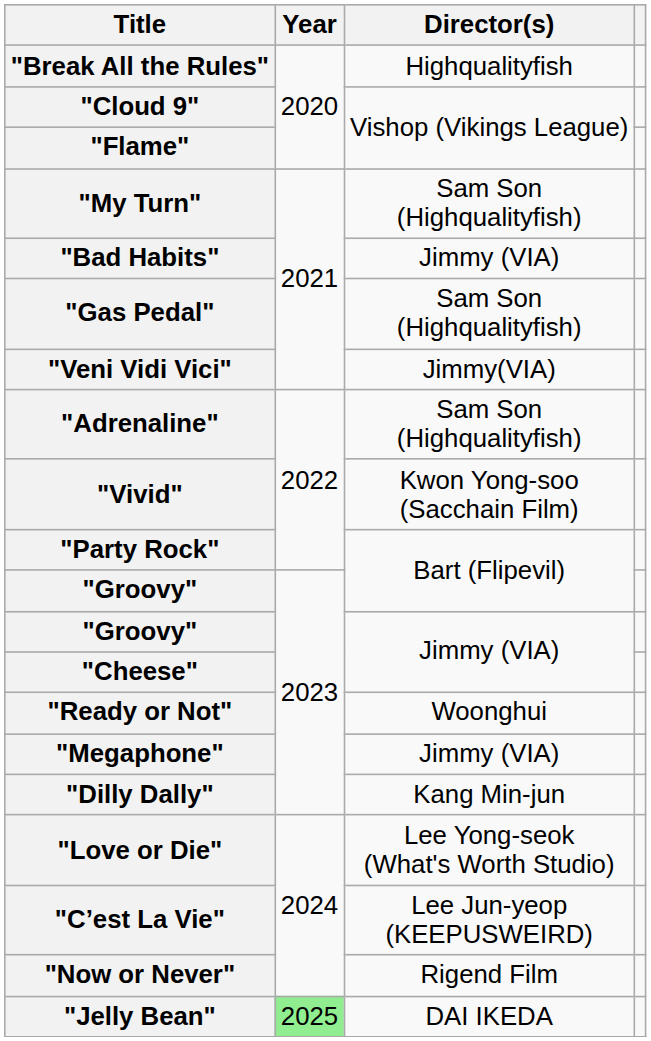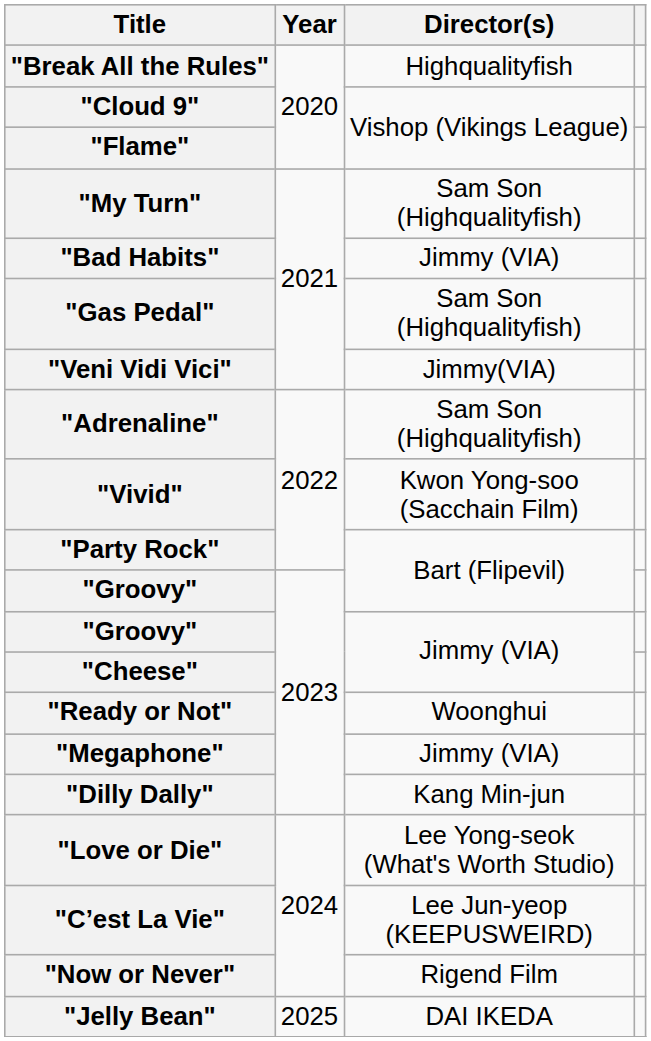(310, 1015) lightgreen background -> (310, 1015) no background
